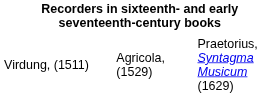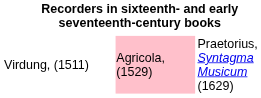(141, 64) no background -> (141, 64) pink background
